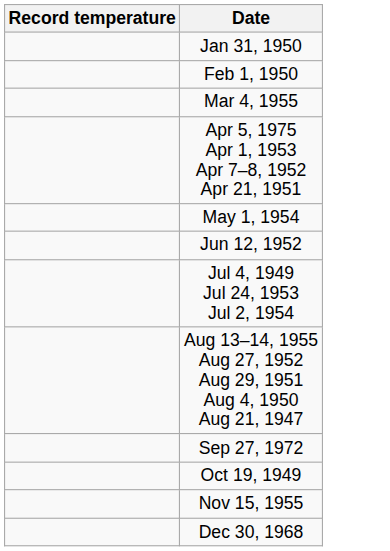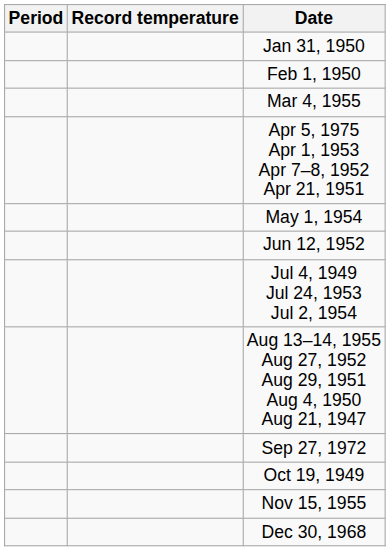+ column: (36, 18)
